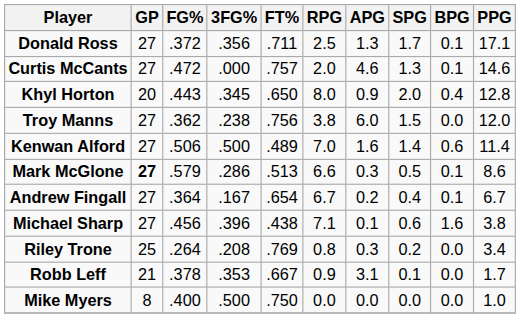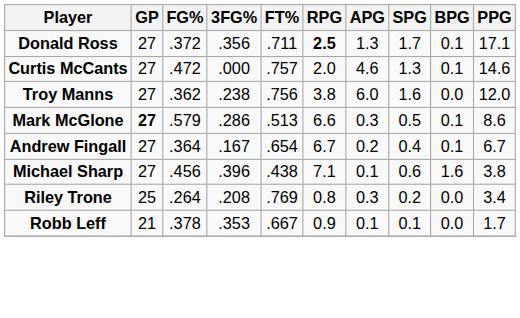(324, 44) normal -> (324, 44) bold
- row: (68, 95)
(410, 121) 1.5 -> (410, 95) 1.6
- row: (68, 146)
(367, 275) 3.1 -> (367, 223) 0.1
- row: (68, 301)
